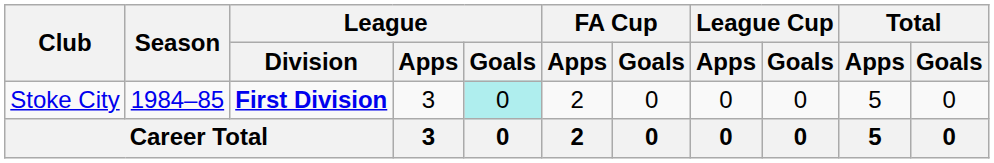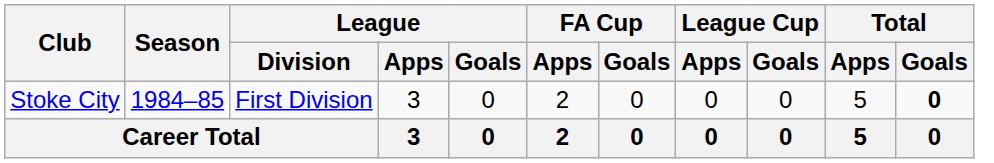(311, 99) bold -> (304, 99) normal
(503, 99) paleturquoise background -> (488, 99) no background
(949, 99) normal -> (935, 99) bold
